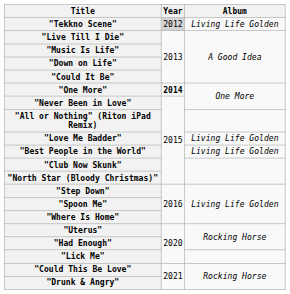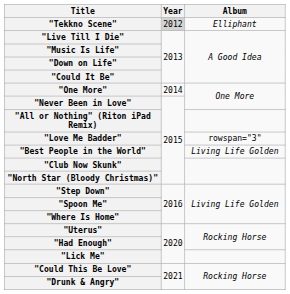(235, 24) Living Life Golden -> (235, 24) Elliphant
(173, 90) bold -> (173, 90) normal
(235, 138) Living Life Golden -> (235, 138) rowspan="3"
